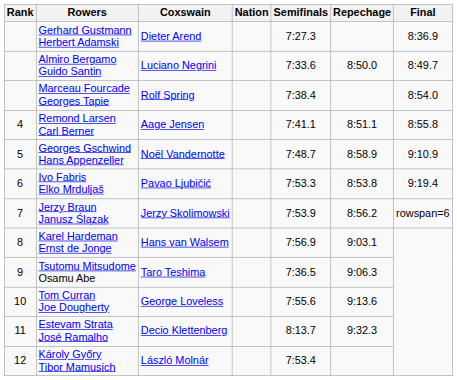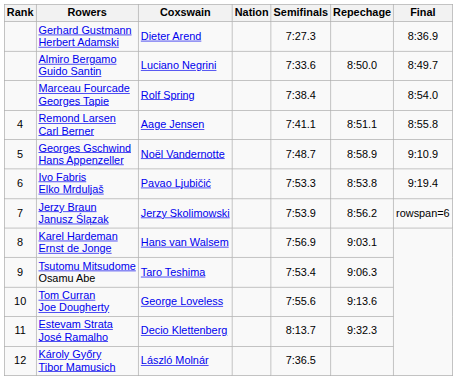(301, 272) 7:36.5 -> (301, 272) 7:53.4
(301, 360) 7:53.4 -> (301, 360) 7:36.5
